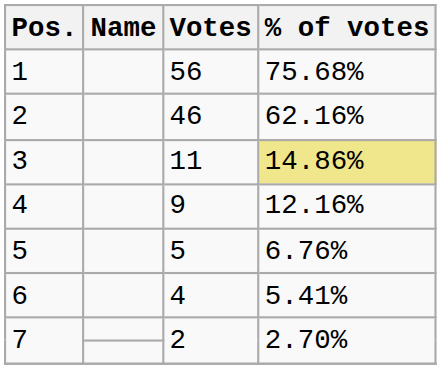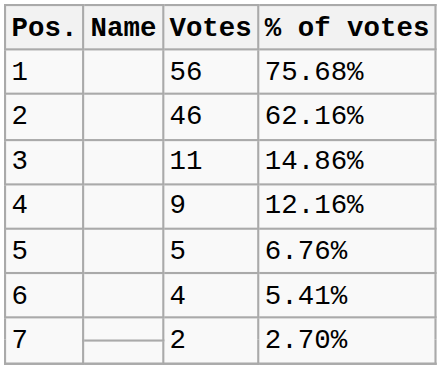(314, 162) khaki background -> (314, 162) no background
